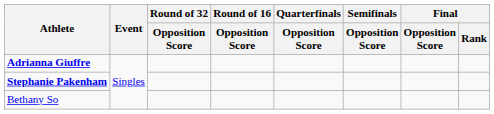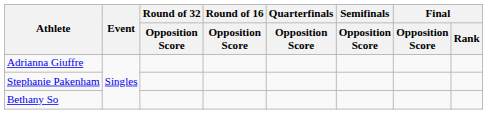(49, 63) bold -> (45, 63) normal
(57, 81) bold -> (53, 81) normal
